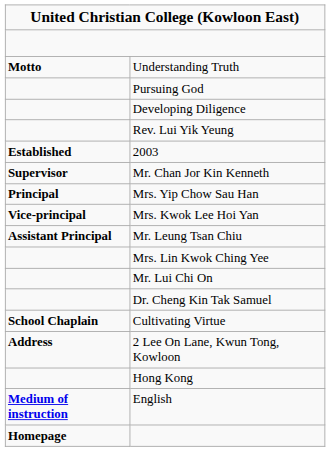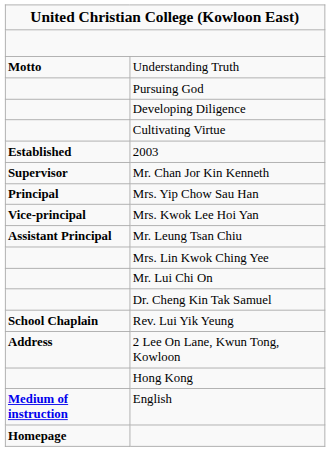(183, 130) Rev. Lui Yik Yeung -> (179, 130) Cultivating Virtue
(179, 320) Cultivating Virtue -> (183, 320) Rev. Lui Yik Yeung
